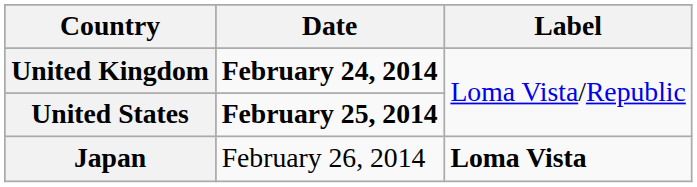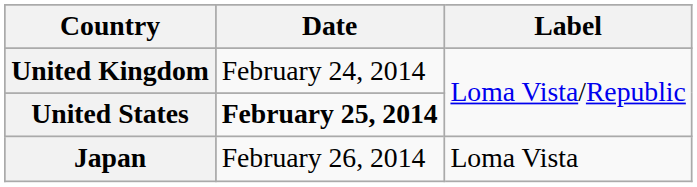(330, 70) bold -> (324, 70) normal
(518, 158) bold -> (514, 158) normal
